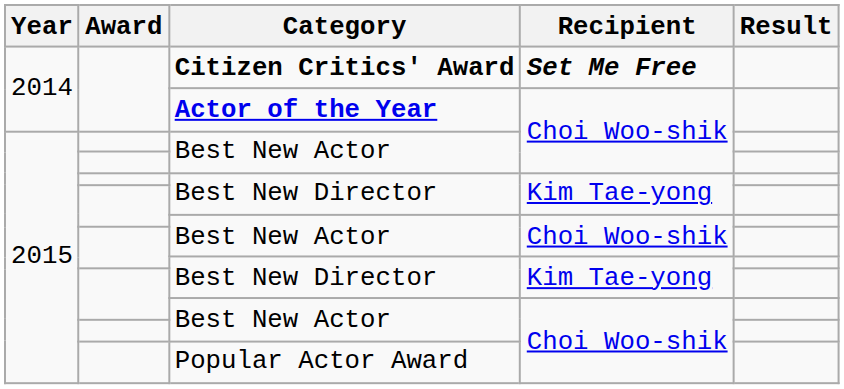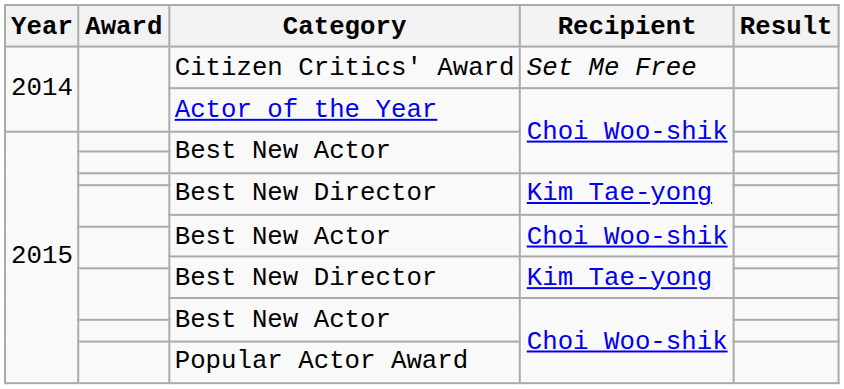(345, 68) bold -> (345, 68) normal
(612, 68) bold -> (612, 68) normal
(306, 110) bold -> (306, 110) normal
